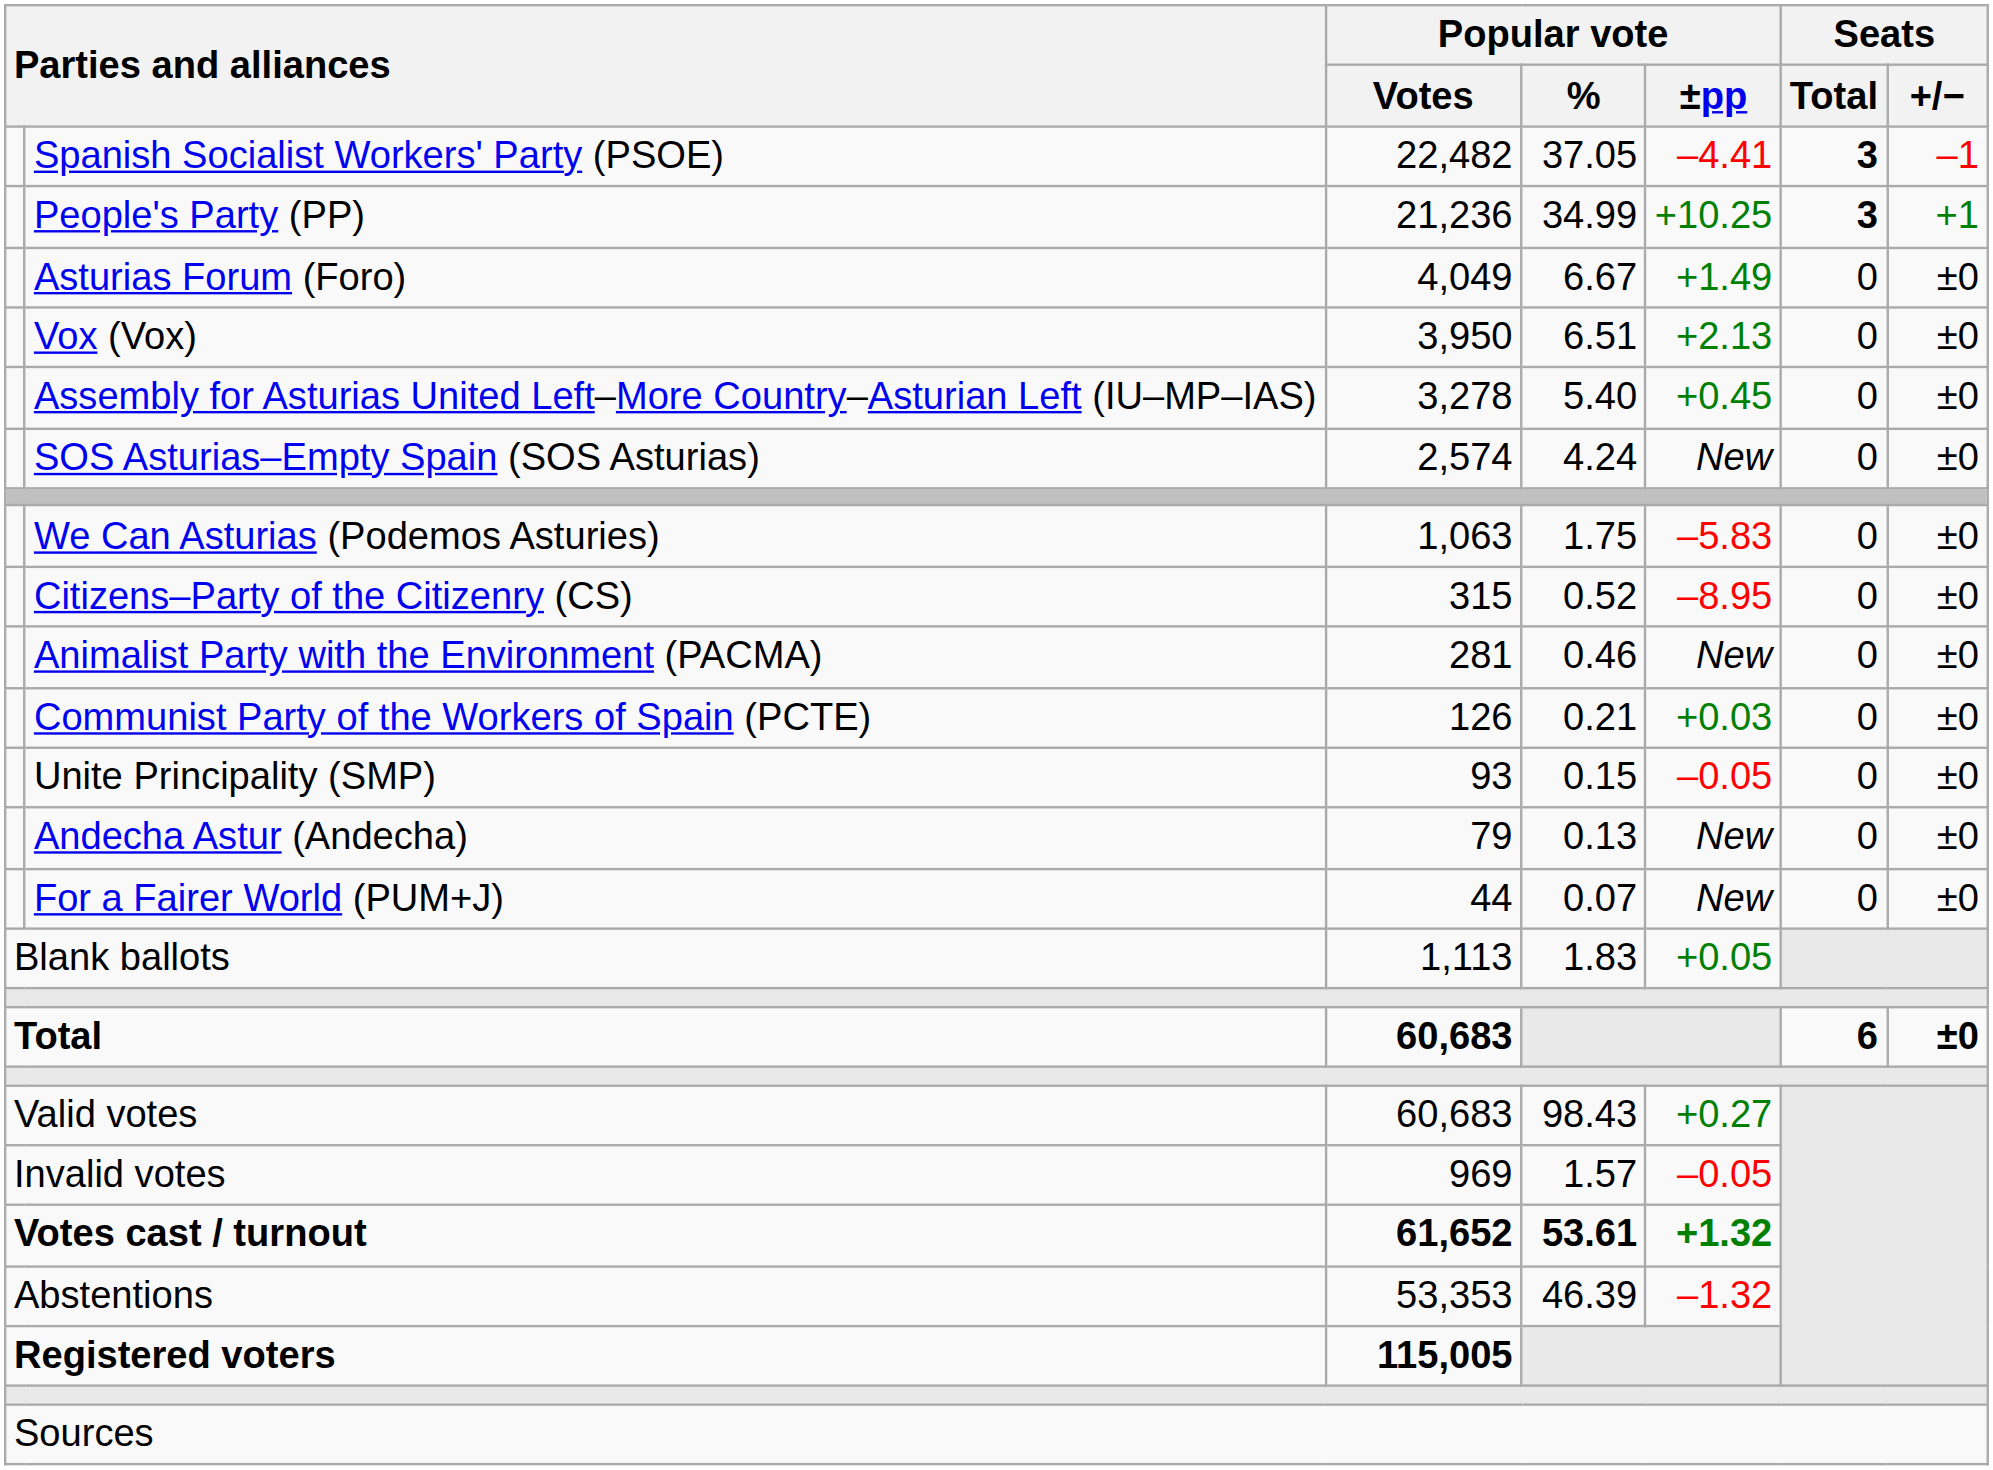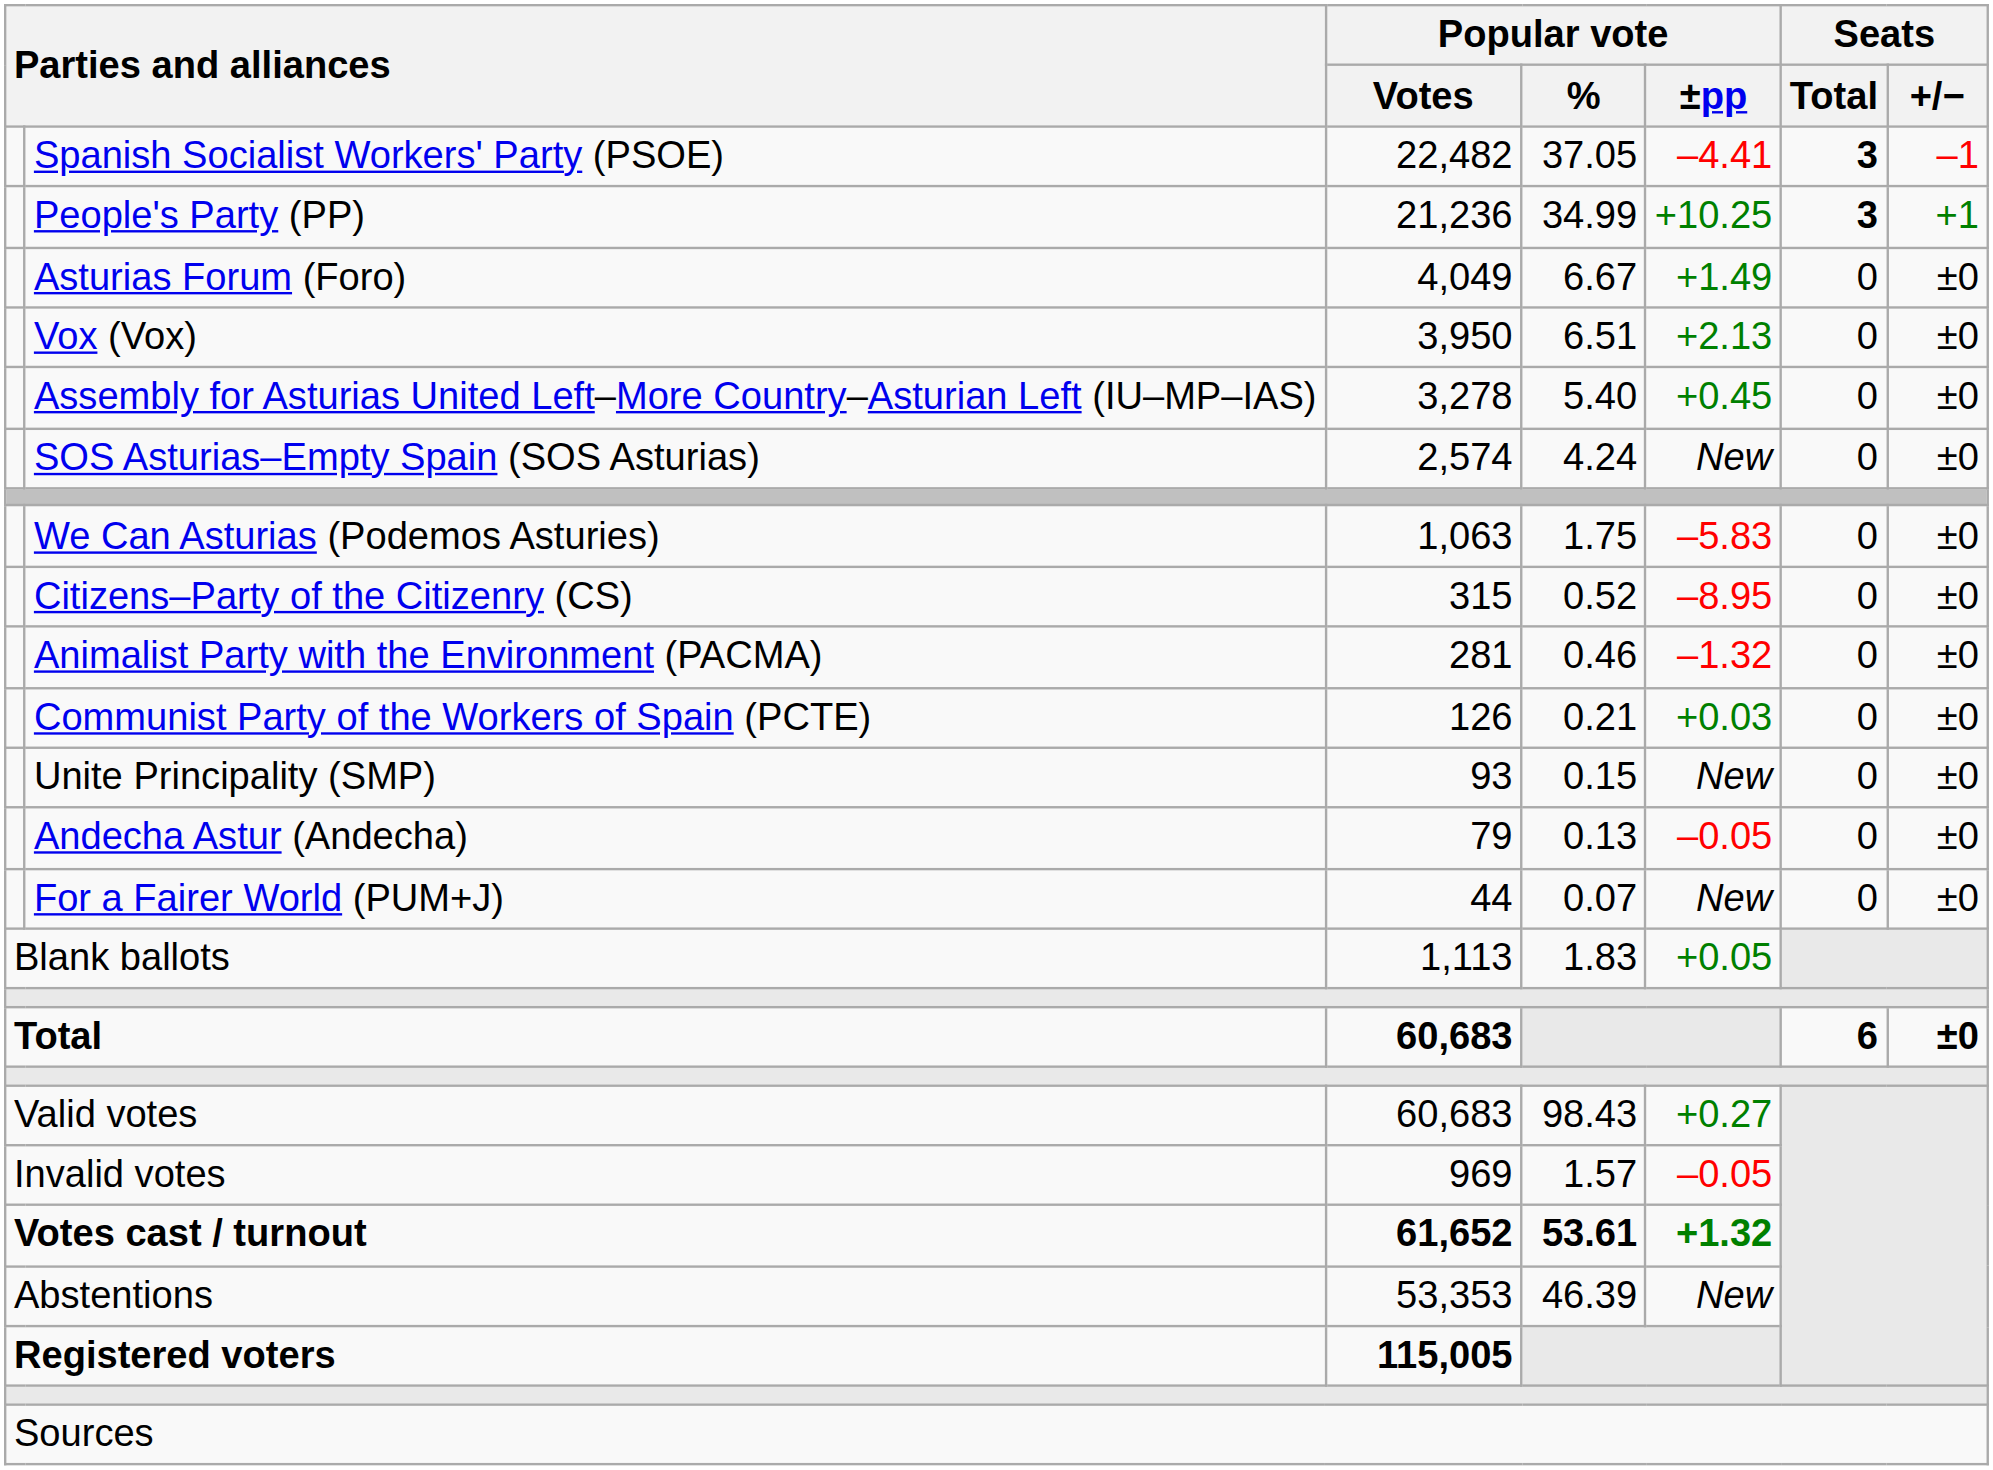(1734, 656) New -> (1725, 656) –1.32
(1725, 776) –0.05 -> (1734, 776) New
(1734, 837) New -> (1725, 837) –0.05
(1725, 1295) –1.32 -> (1734, 1295) New
